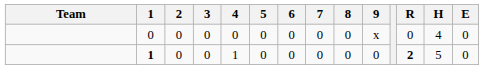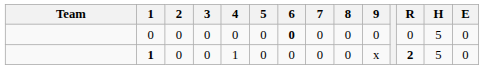(292, 34) normal -> (292, 34) bold
(376, 34) x -> (376, 34) 0
(438, 34) 4 -> (438, 34) 5
(376, 54) 0 -> (376, 54) x
